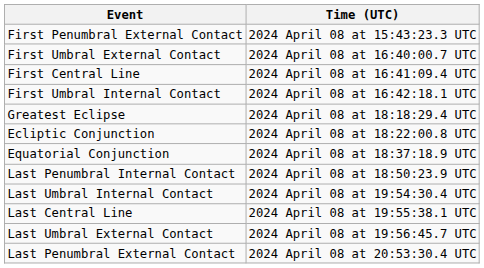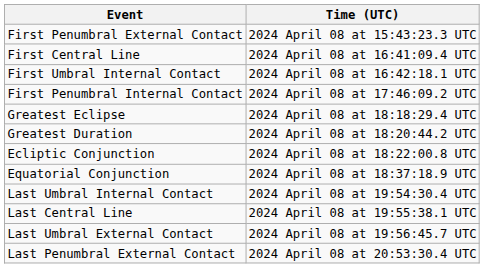- row: (114, 54)
+ row: (125, 94)
+ row: (70, 134)
- row: (121, 174)
